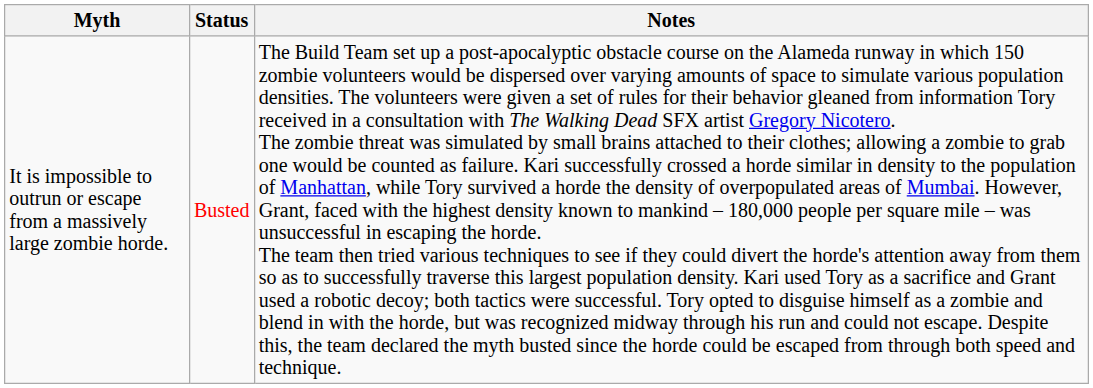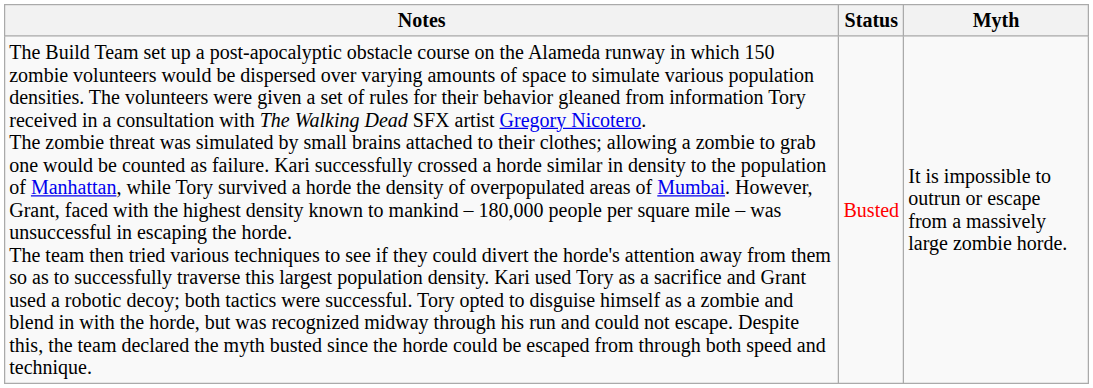columns swapped: (97, 20) <-> (671, 20)
